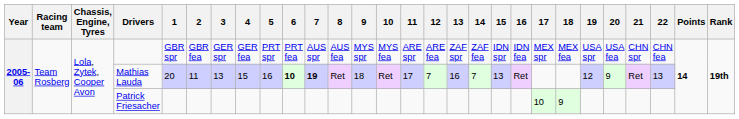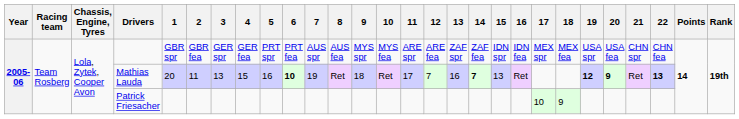(312, 76) bold -> (312, 76) normal
(474, 76) normal -> (474, 76) bold
(588, 76) normal -> (588, 76) bold
(608, 76) normal -> (608, 76) bold
(658, 76) normal -> (658, 76) bold
